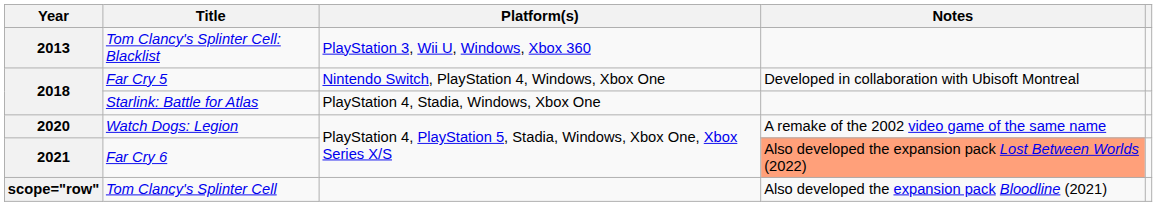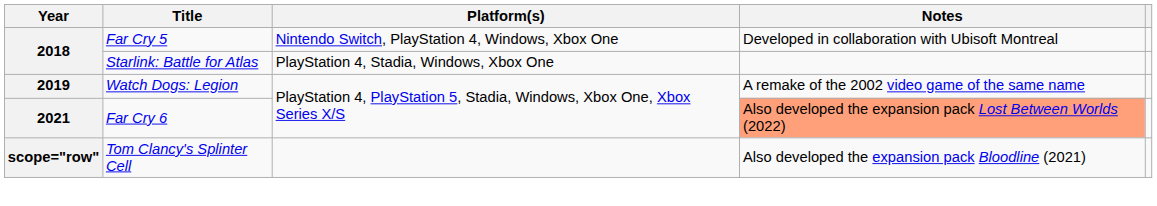- row: (193, 47)
(53, 126) 2020 -> (53, 86) 2019
